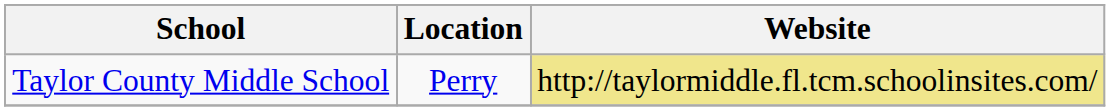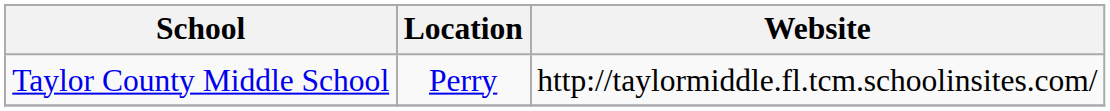(817, 79) khaki background -> (817, 79) no background
